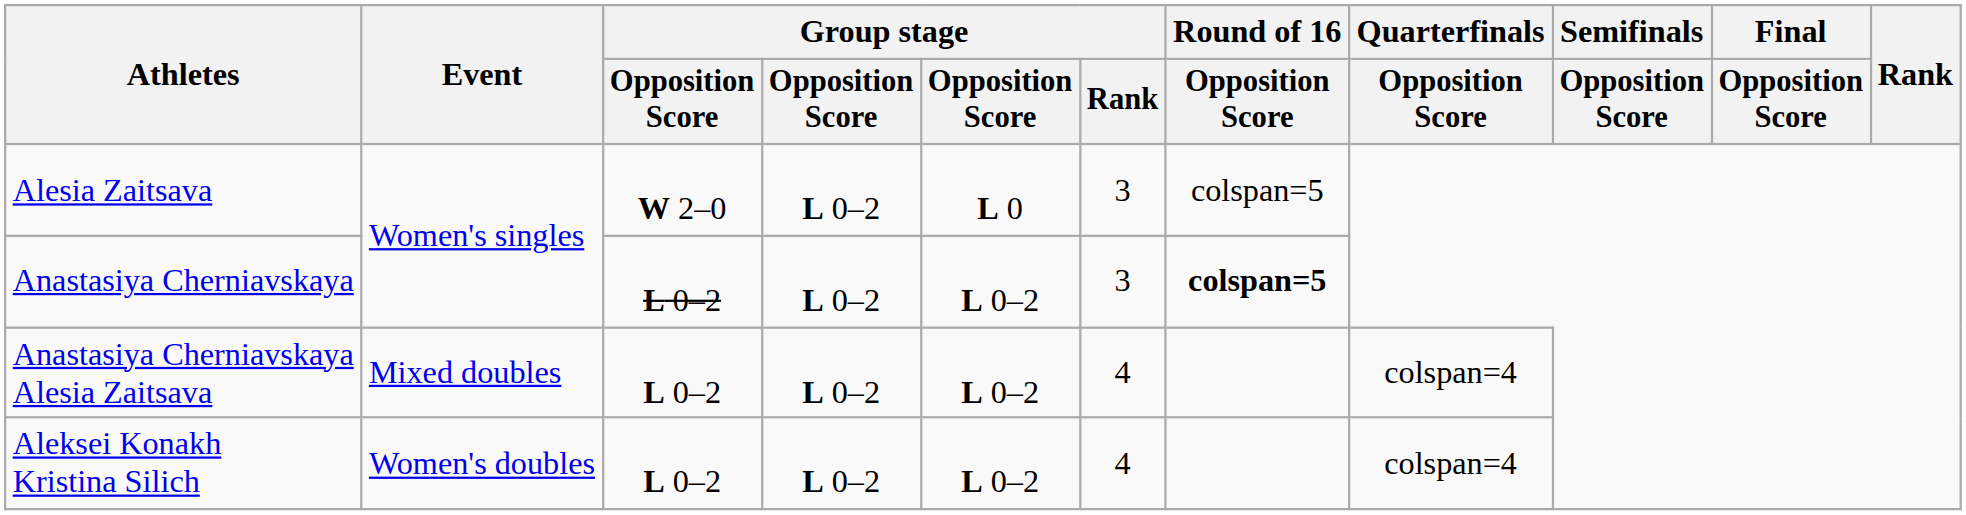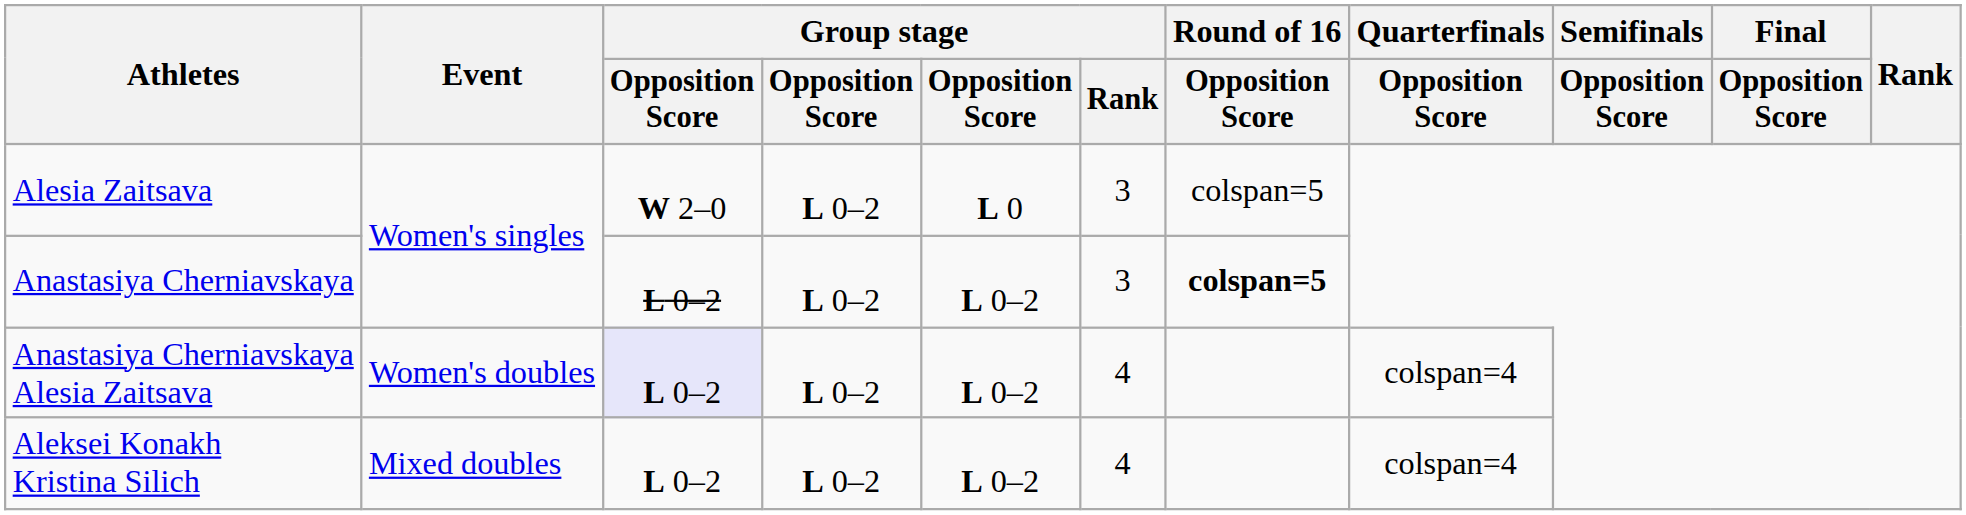(465, 372) Mixed doubles -> (482, 372) Women's doubles
(682, 391) no background -> (682, 391) lavender background
(482, 463) Women's doubles -> (465, 463) Mixed doubles
